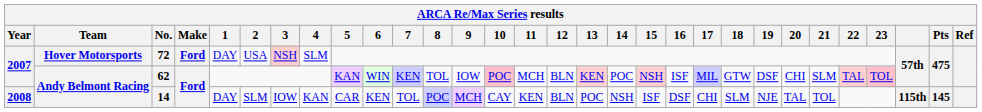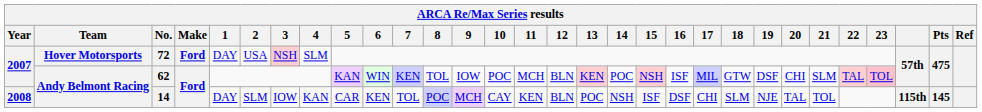(500, 76) pink background -> (500, 76) no background
